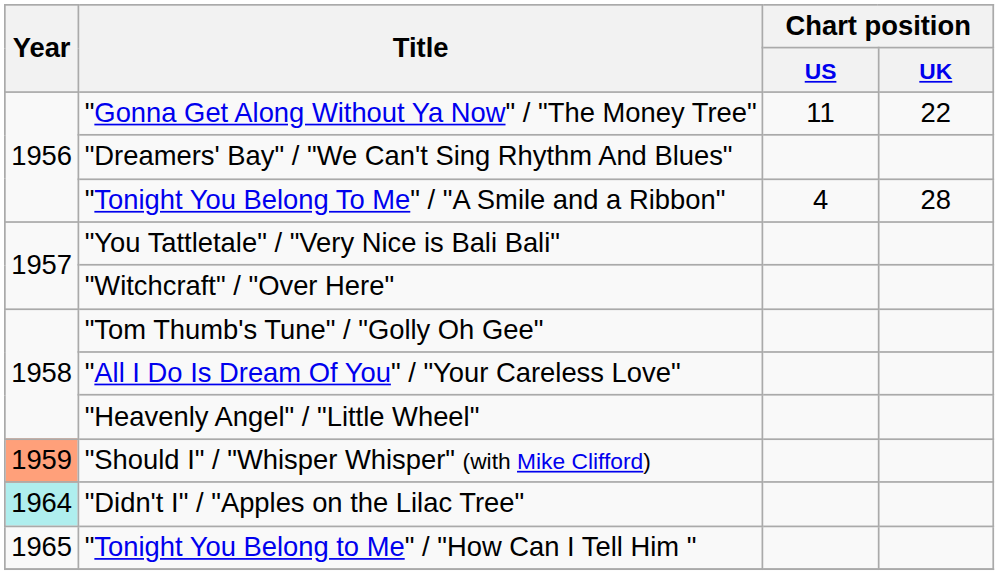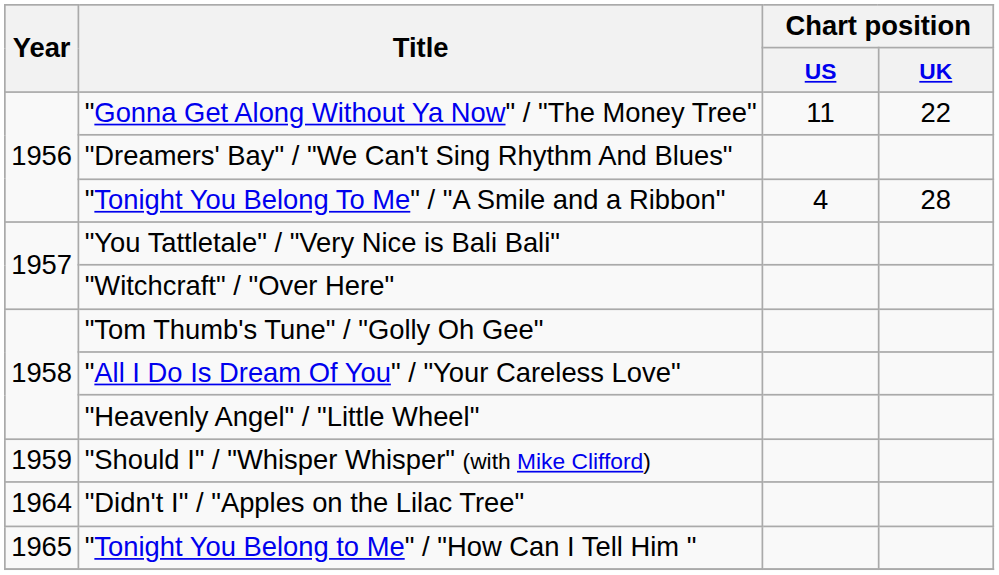(42, 460) lightsalmon background -> (42, 460) no background
(42, 503) paleturquoise background -> (42, 503) no background
